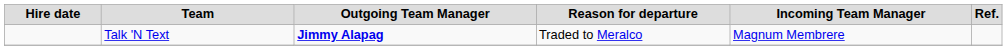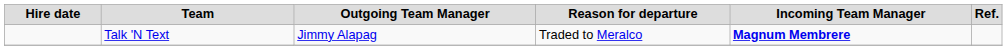(340, 34) bold -> (337, 34) normal
(789, 34) normal -> (792, 34) bold
